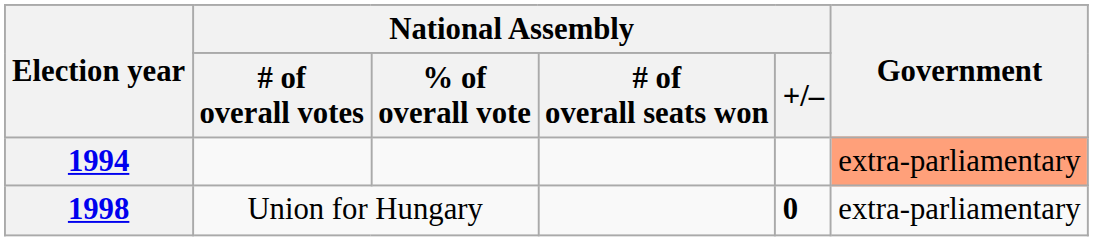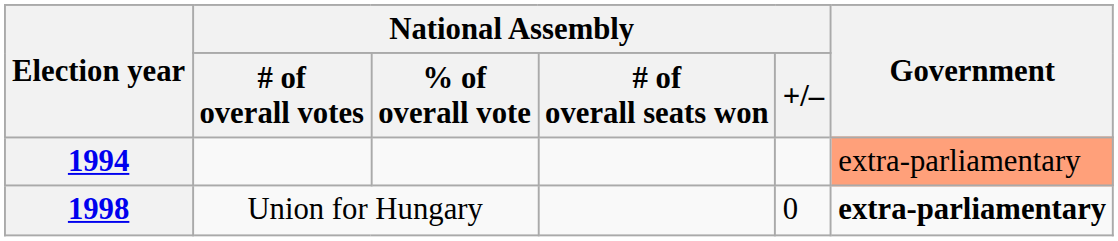(790, 209) bold -> (790, 209) normal
(959, 209) normal -> (972, 209) bold
